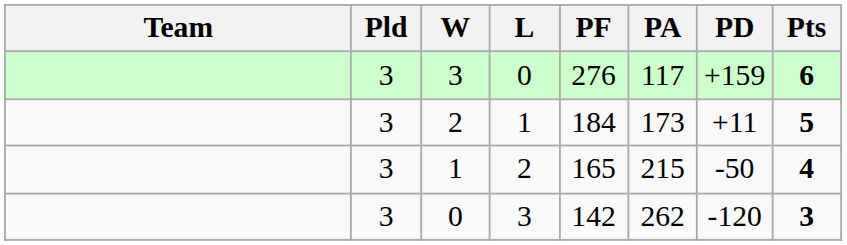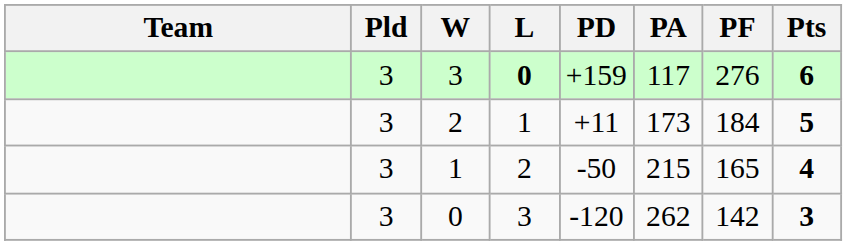columns swapped: (594, 27) <-> (735, 27)
(524, 74) normal -> (524, 74) bold
